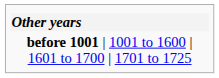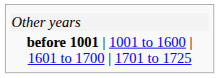(46, 22) bold -> (46, 22) normal
